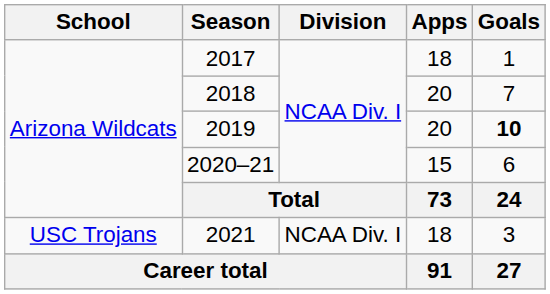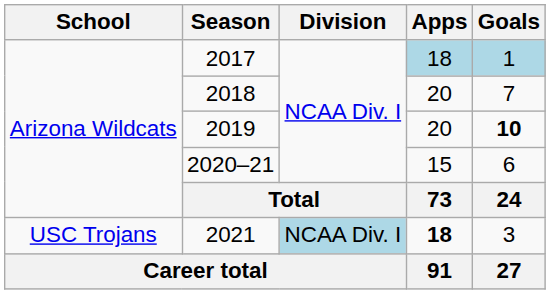(439, 57) no background -> (439, 57) lightblue background
(509, 57) no background -> (509, 57) lightblue background
(343, 235) no background -> (343, 235) lightblue background
(439, 235) normal -> (439, 235) bold
